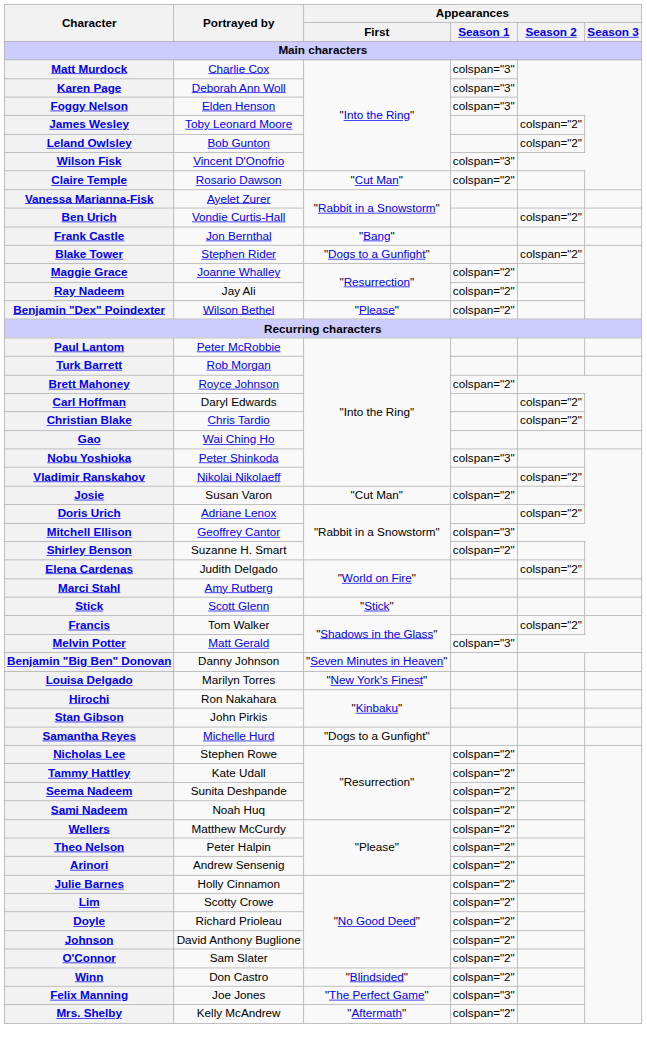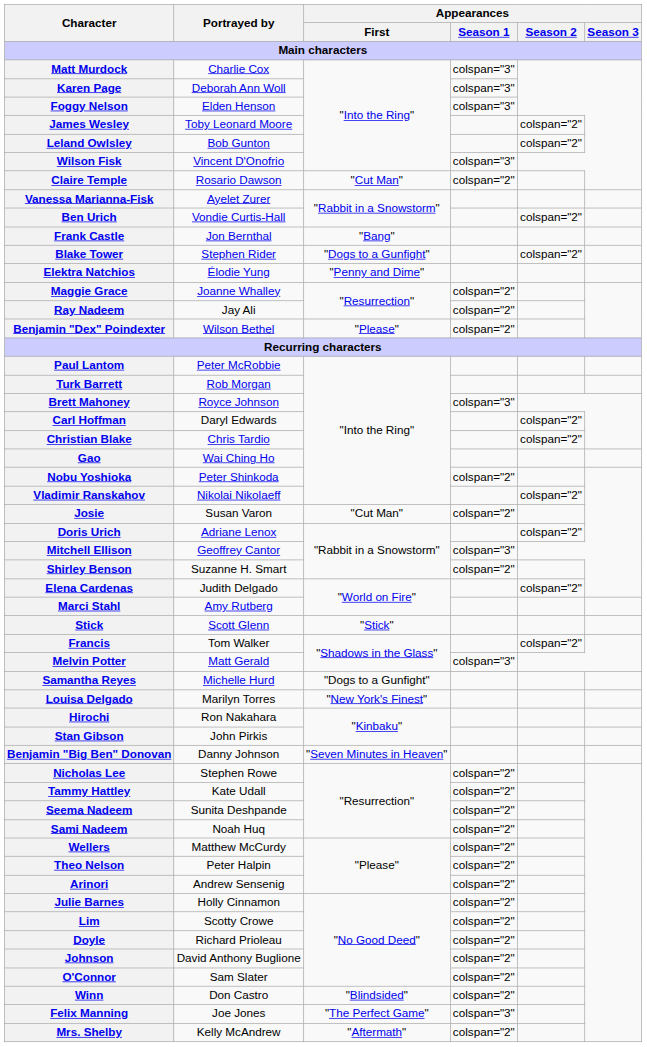+ row: (89, 273)
(484, 384) colspan="2" -> (484, 402) colspan="3"
(484, 458) colspan="3" -> (484, 476) colspan="2"
rows swapped: (89, 736) <-> (89, 662)
